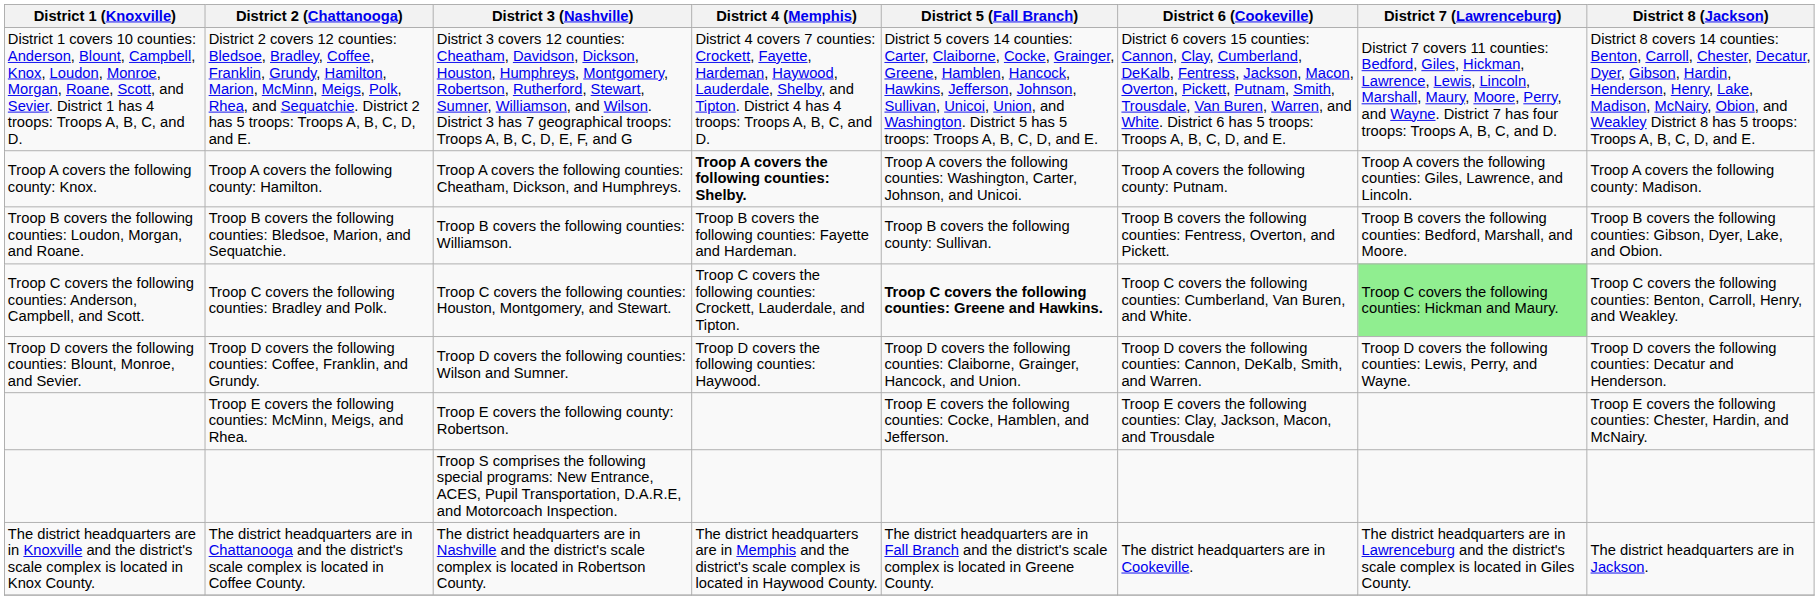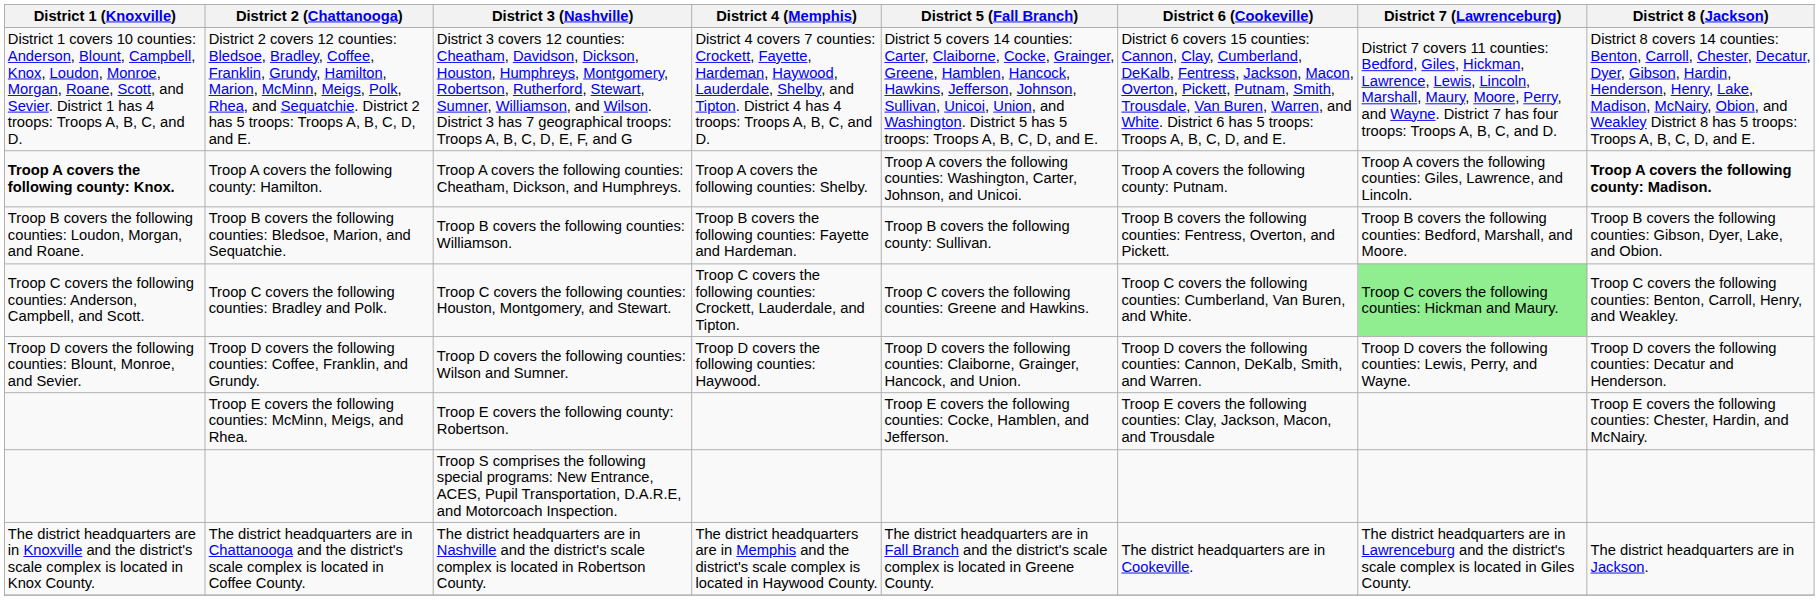(100, 178) normal -> (91, 178) bold
(762, 178) bold -> (782, 178) normal
(1682, 178) normal -> (1691, 178) bold
(994, 299) bold -> (987, 299) normal
